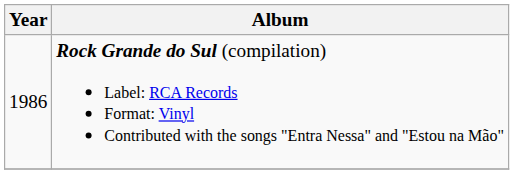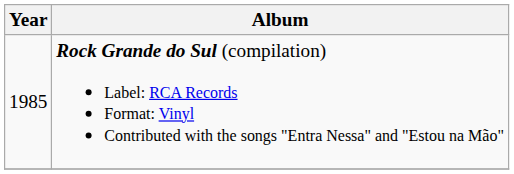(28, 101) 1986 -> (28, 101) 1985
